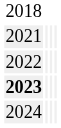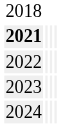(24, 36) normal -> (24, 36) bold
(24, 86) bold -> (24, 86) normal
